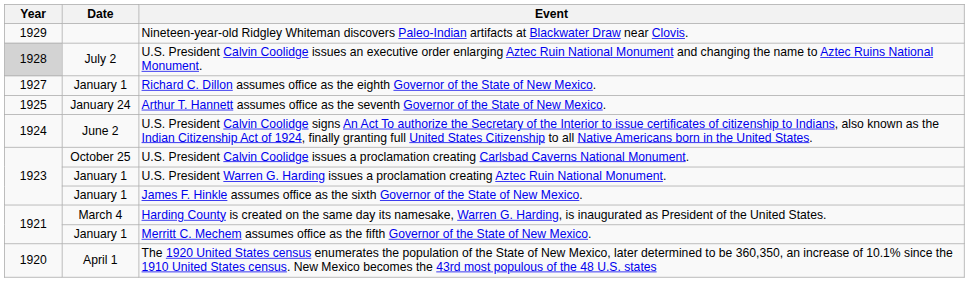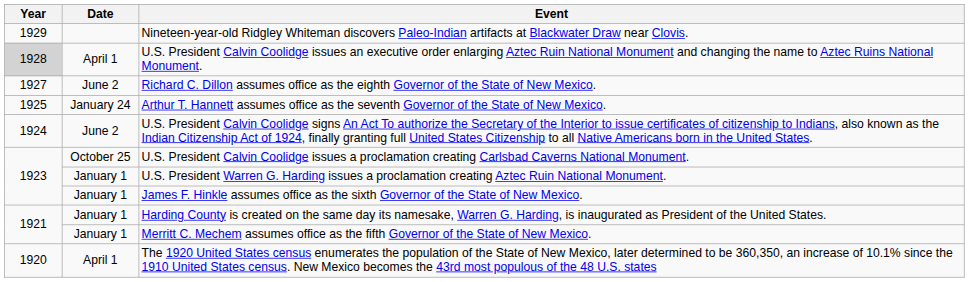(100, 59) July 2 -> (100, 59) April 1
(100, 85) January 1 -> (100, 85) June 2
(100, 215) March 4 -> (100, 215) January 1
